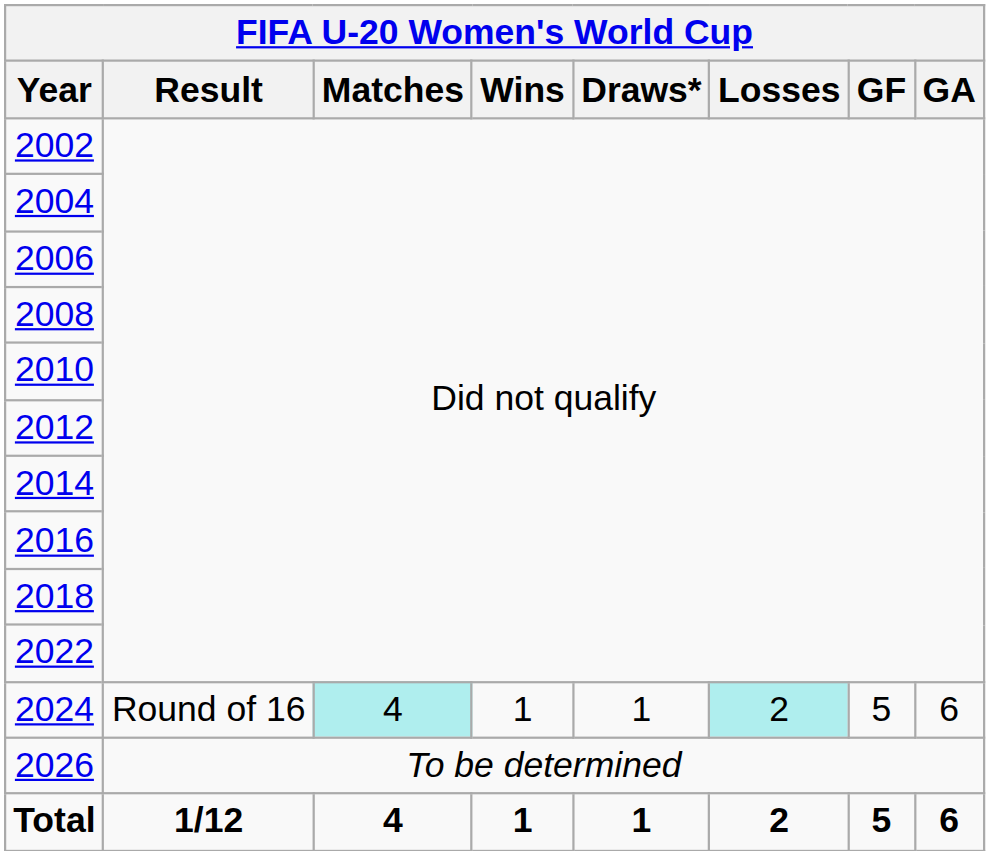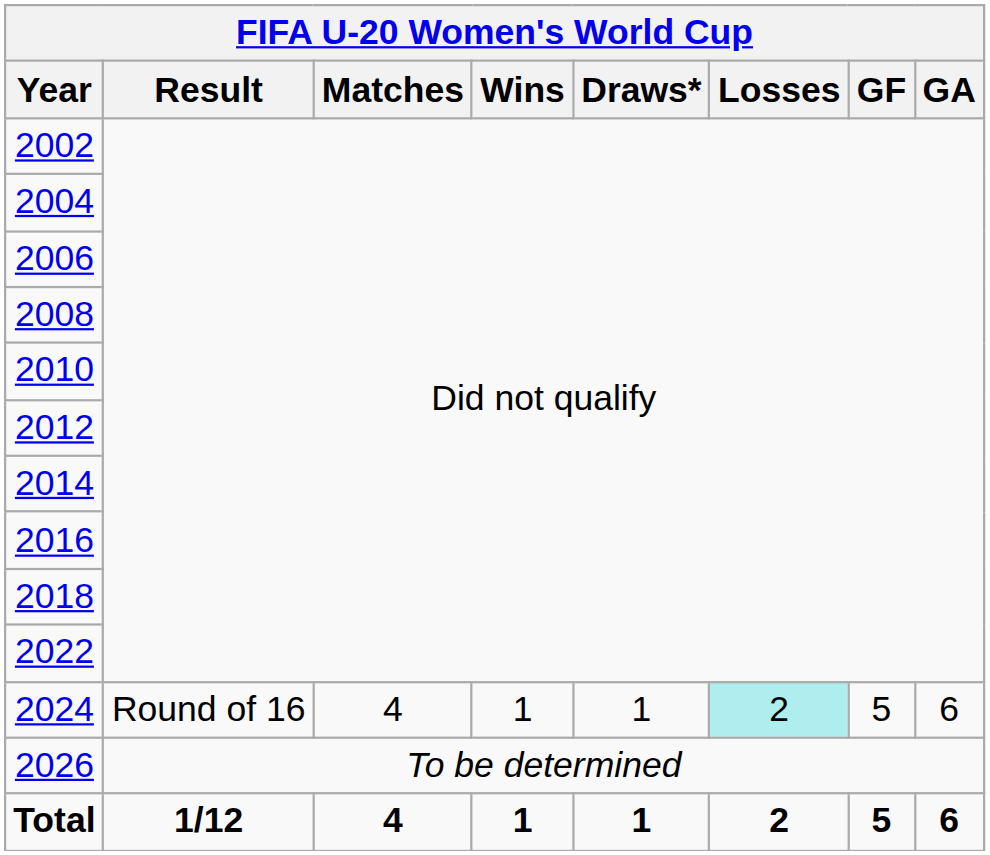(393, 708) paleturquoise background -> (393, 708) no background
